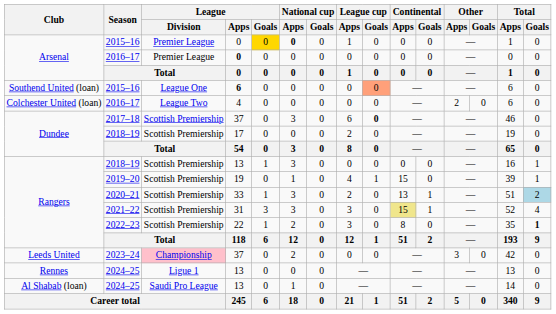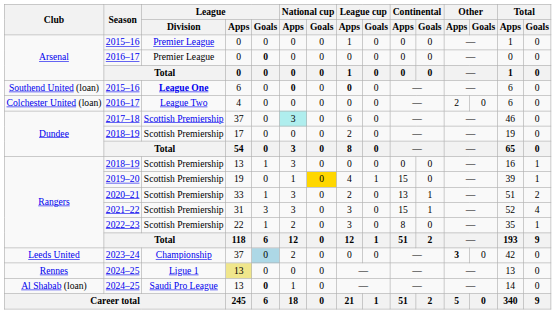(266, 42) gold background -> (266, 42) no background
(293, 42) bold -> (293, 42) normal
(239, 57) bold -> (239, 57) normal
(266, 57) normal -> (266, 57) bold
(184, 88) normal -> (184, 88) bold
(239, 88) bold -> (239, 88) normal
(293, 88) normal -> (293, 88) bold
(349, 88) normal -> (349, 88) bold
(376, 88) lightsalmon background -> (376, 88) no background
(293, 118) no background -> (293, 118) paleturquoise background
(376, 118) bold -> (376, 118) normal
(322, 179) no background -> (322, 179) gold background
(537, 194) lightblue background -> (537, 194) no background
(403, 210) khaki background -> (403, 210) no background
(537, 225) bold -> (537, 225) normal
(184, 255) pink background -> (184, 255) no background
(266, 255) no background -> (266, 255) lightblue background
(457, 255) normal -> (457, 255) bold
(239, 270) no background -> (239, 270) khaki background
(266, 286) normal -> (266, 286) bold
